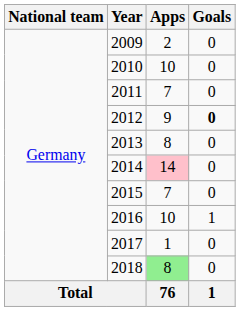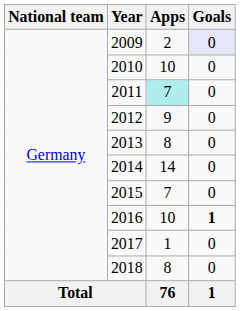(212, 42) no background -> (212, 42) lavender background
(168, 92) no background -> (168, 92) paleturquoise background
(212, 117) bold -> (212, 117) normal
(168, 167) pink background -> (168, 167) no background
(212, 218) normal -> (212, 218) bold
(168, 268) lightgreen background -> (168, 268) no background
